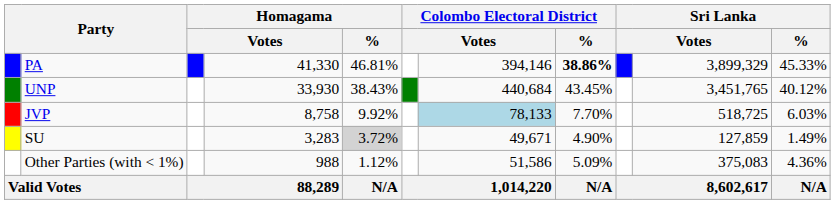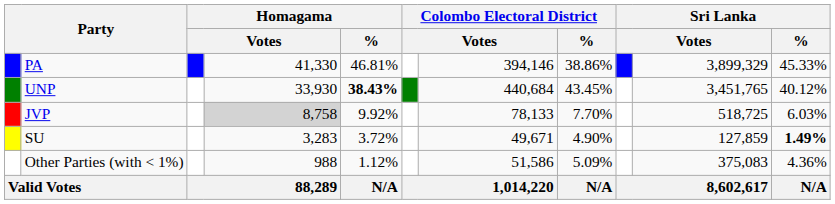(587, 65) bold -> (589, 65) normal
(374, 89) normal -> (373, 89) bold
(322, 114) no background -> (320, 114) lightgrey background
(531, 114) lightblue background -> (532, 114) no background
(378, 138) lightgrey background -> (378, 138) no background
(807, 138) normal -> (806, 138) bold
